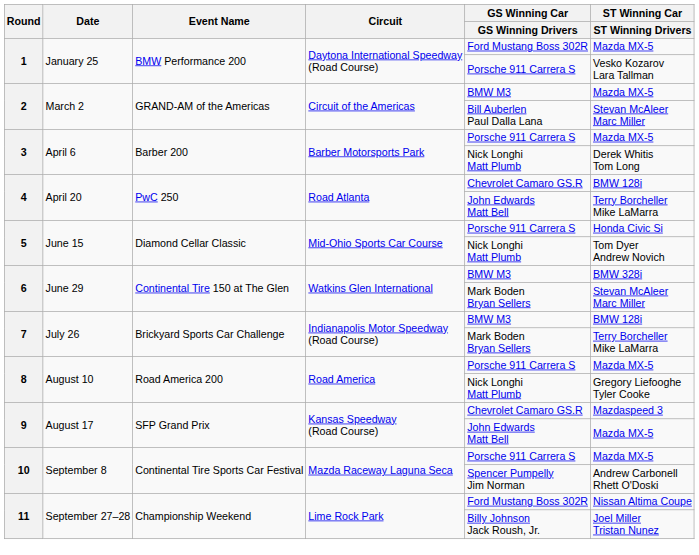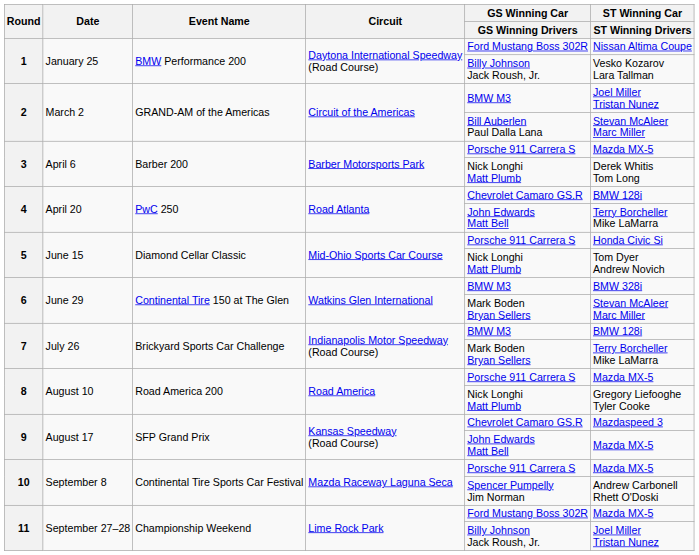(623, 47) Mazda MX-5 -> (642, 47) Nissan Altima Coupe
(521, 70) Porsche 911 Carrera S -> (504, 70) Billy Johnson Jack Roush, Jr.
(623, 92) Mazda MX-5 -> (626, 98) Joel Miller Tristan Nunez
(642, 502) Nissan Altima Coupe -> (623, 514) Mazda MX-5
